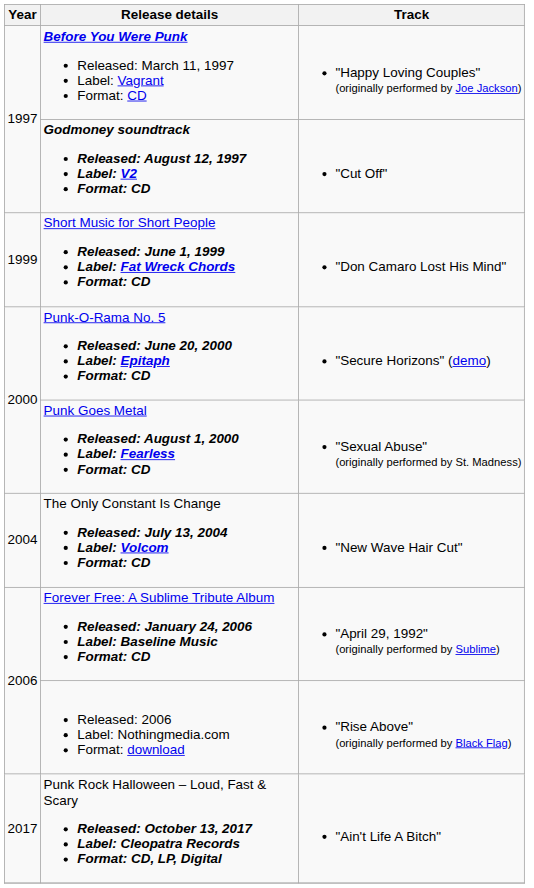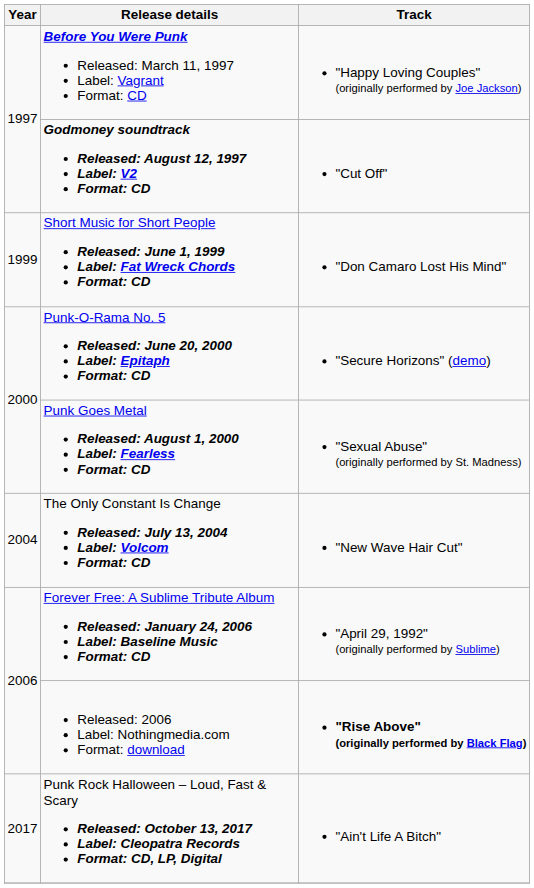(412, 735) normal -> (414, 735) bold
